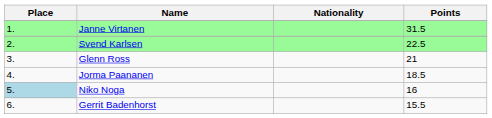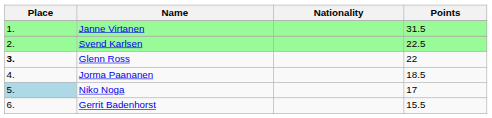(11, 59) normal -> (11, 59) bold
(412, 59) 21 -> (412, 59) 22
(412, 90) 16 -> (412, 90) 17
